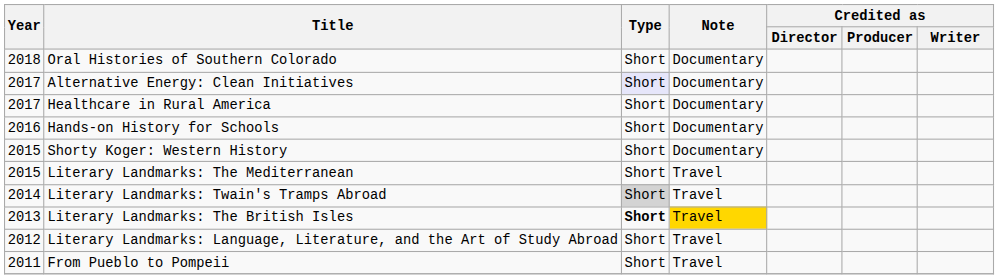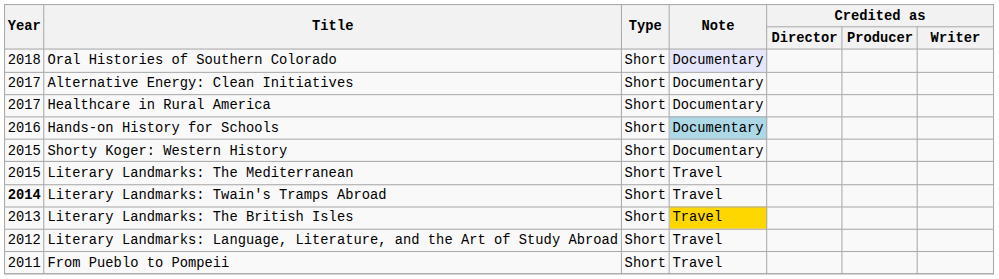(718, 61) no background -> (718, 61) lavender background
(645, 83) lavender background -> (645, 83) no background
(718, 128) no background -> (718, 128) lightblue background
(24, 195) normal -> (24, 195) bold
(645, 195) lightgrey background -> (645, 195) no background
(645, 218) bold -> (645, 218) normal
